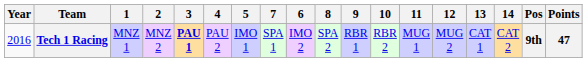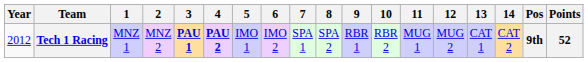columns swapped: (301, 13) <-> (273, 13)
(19, 40) 2016 -> (19, 40) 2012
(217, 40) normal -> (218, 40) bold
(564, 40) 47 -> (565, 40) 52
